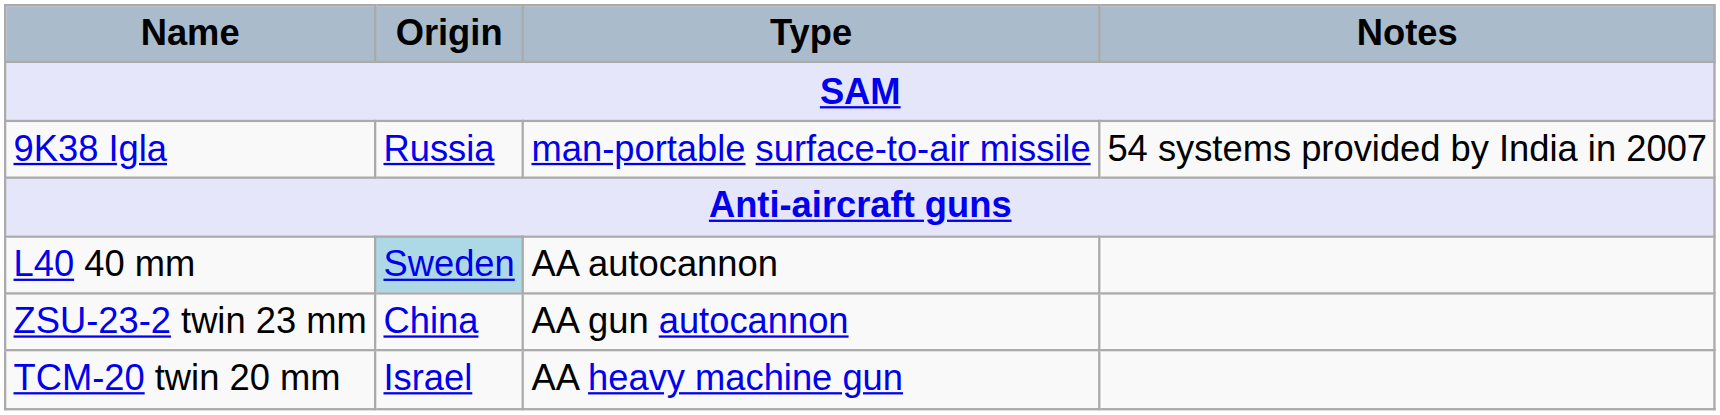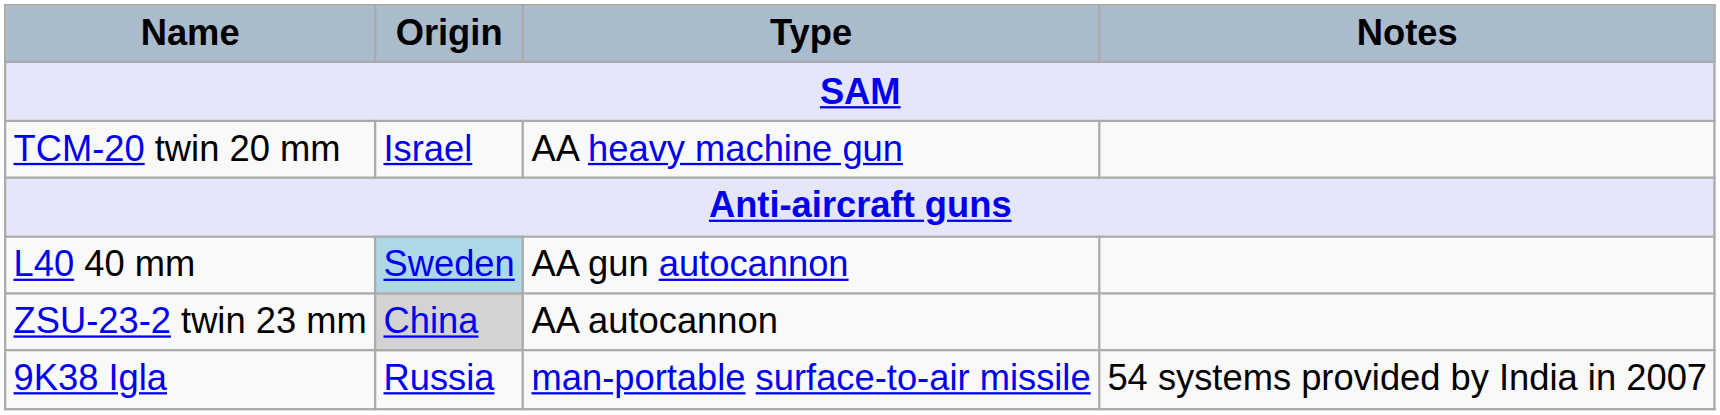rows swapped: (90, 148) <-> (177, 378)
(655, 263) AA autocannon -> (690, 263) AA gun autocannon
(431, 321) no background -> (431, 321) lightgrey background
(690, 321) AA gun autocannon -> (655, 321) AA autocannon
